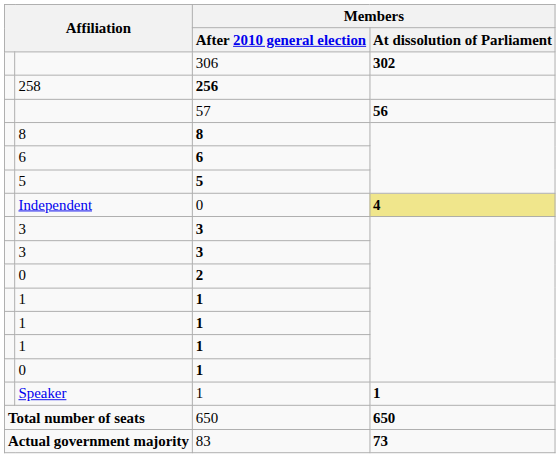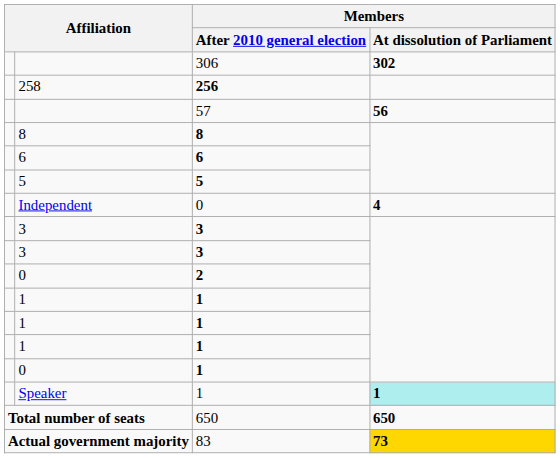(377, 205) khaki background -> (377, 205) no background
(377, 393) no background -> (377, 393) paleturquoise background
(380, 441) no background -> (380, 441) gold background
